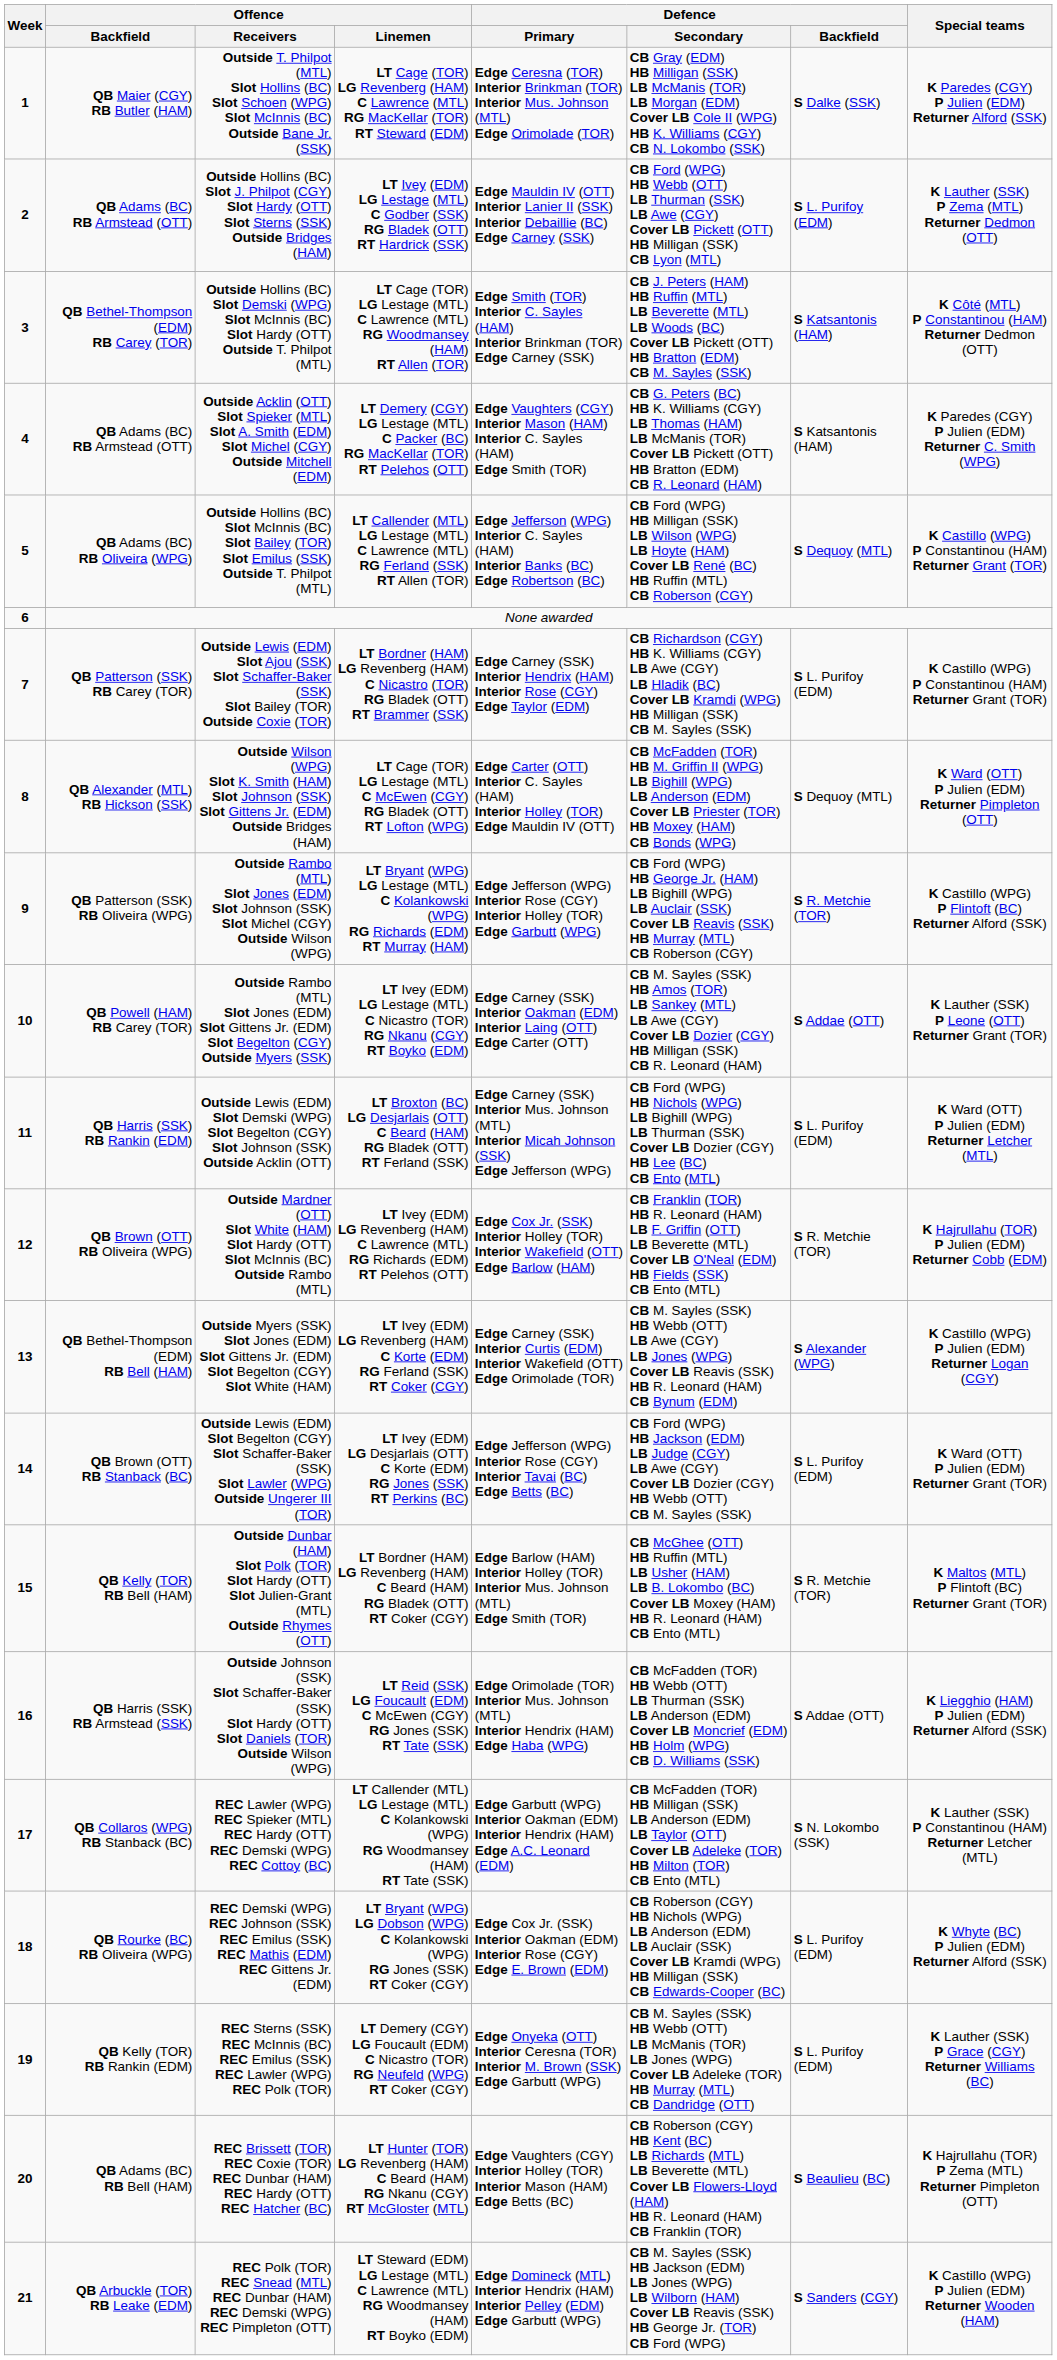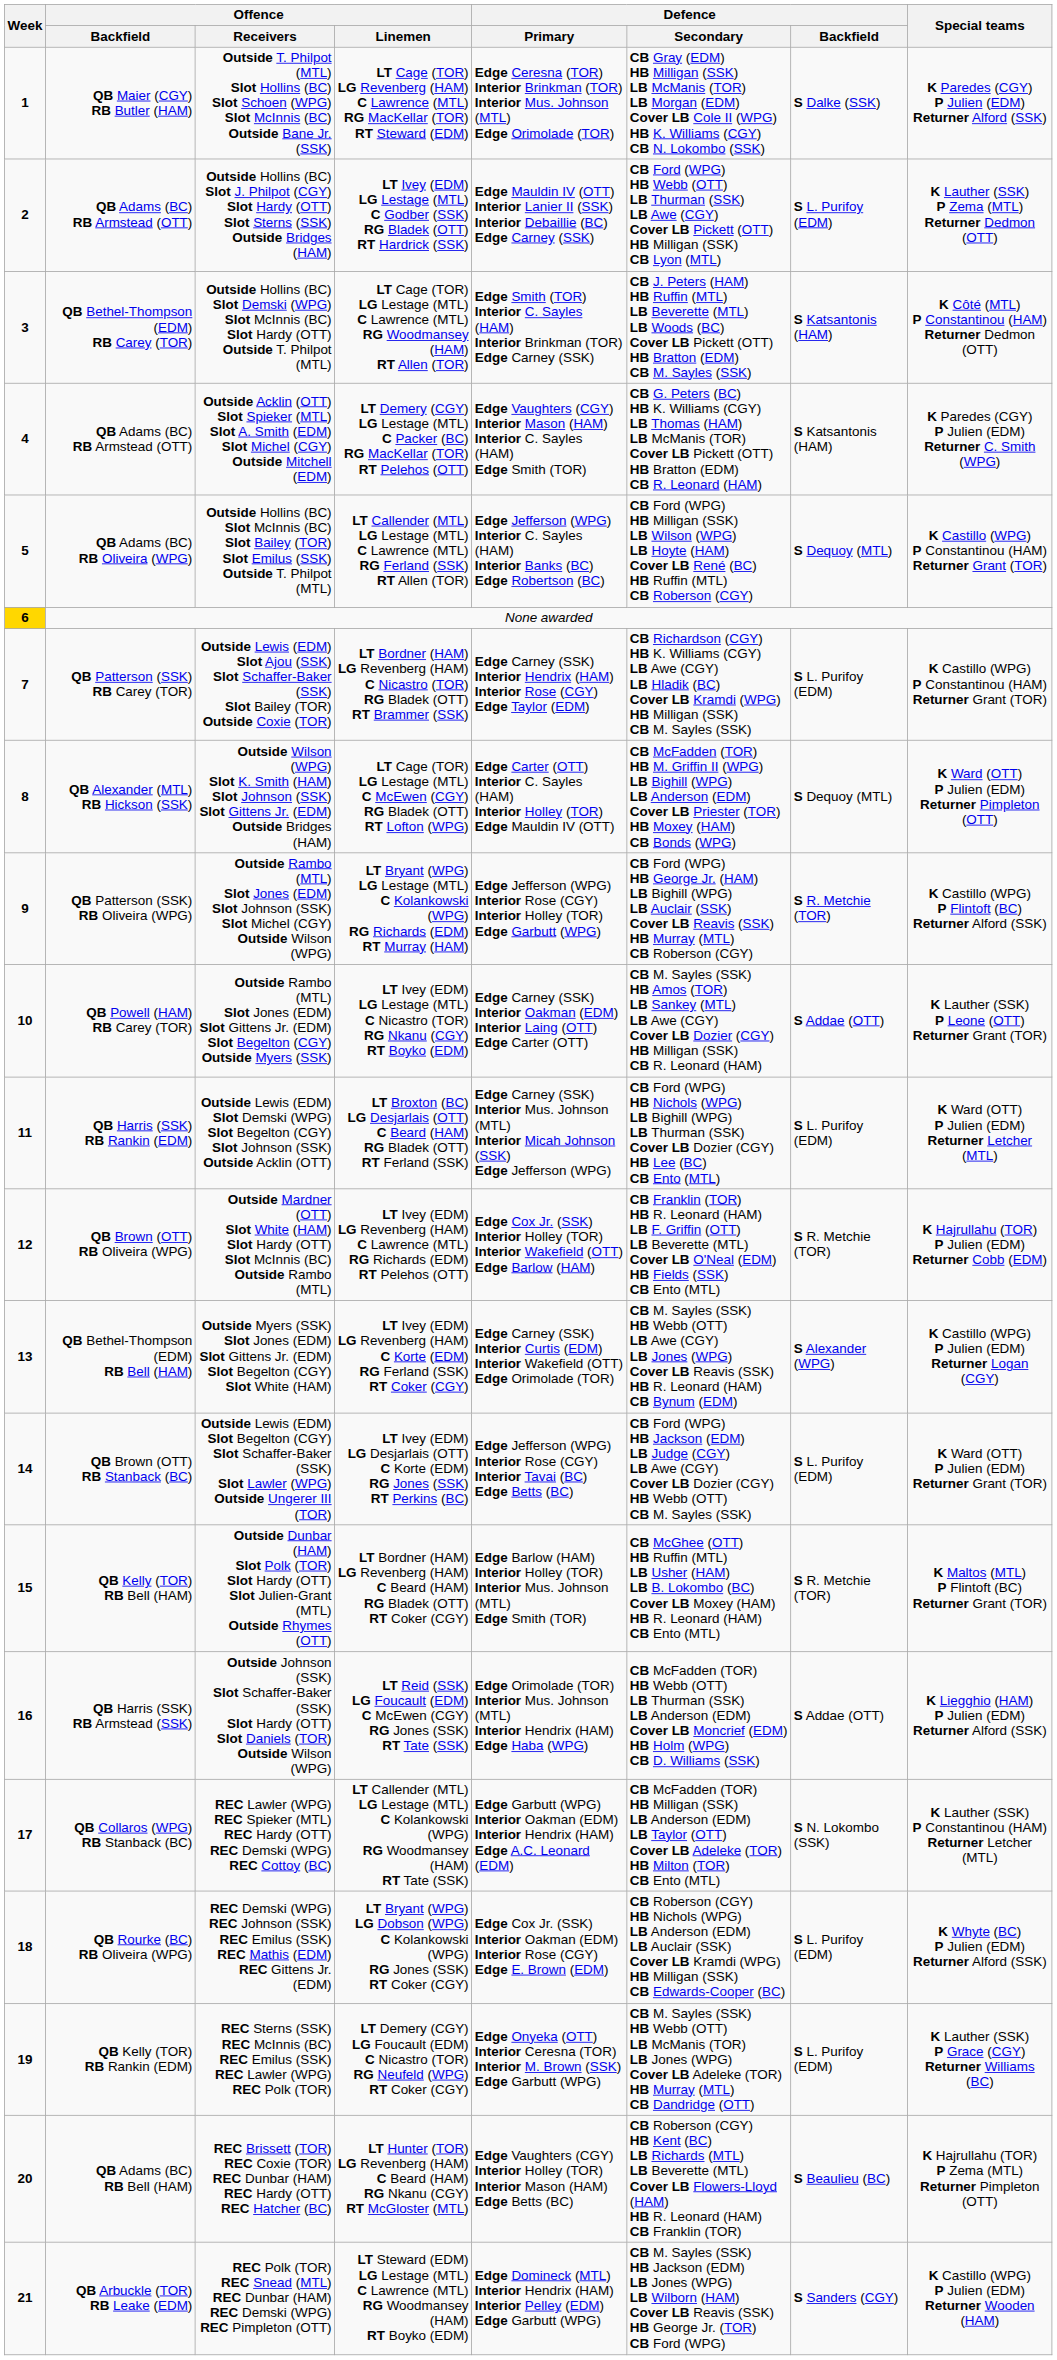(25, 617) no background -> (25, 617) gold background
